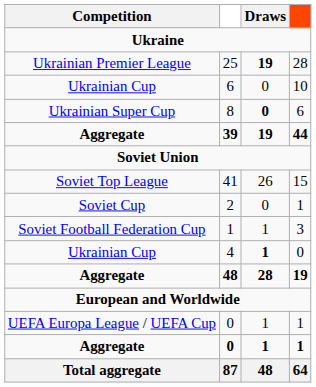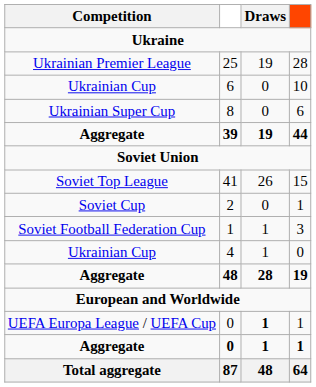(265, 63) bold -> (265, 63) normal
(265, 110) bold -> (265, 110) normal
(265, 252) bold -> (265, 252) normal
(265, 323) normal -> (265, 323) bold
